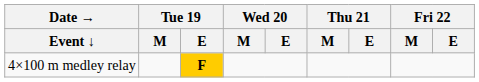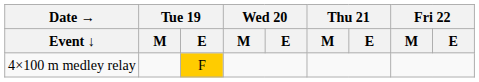(202, 65) bold -> (202, 65) normal
